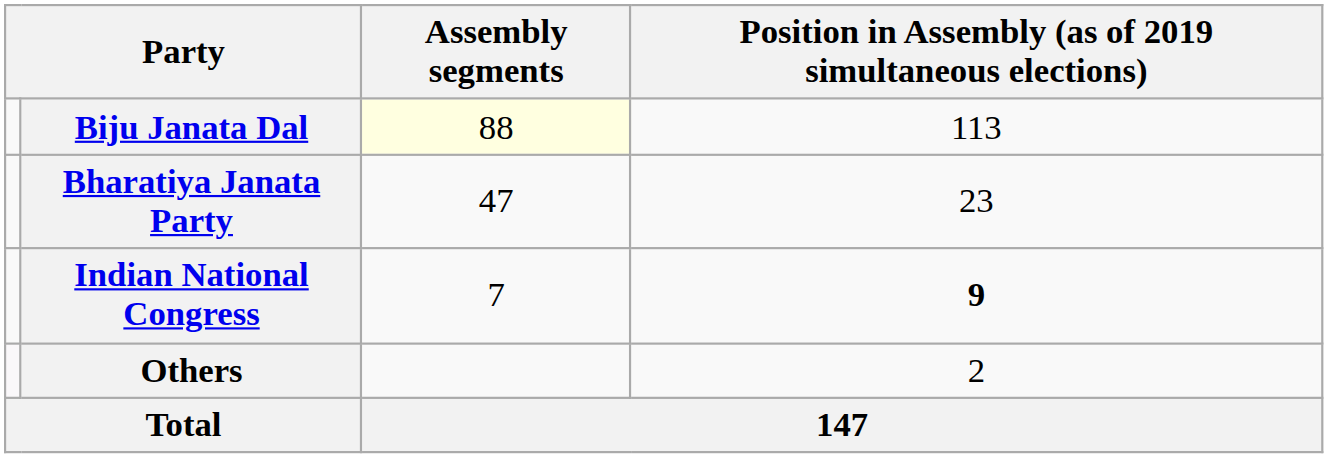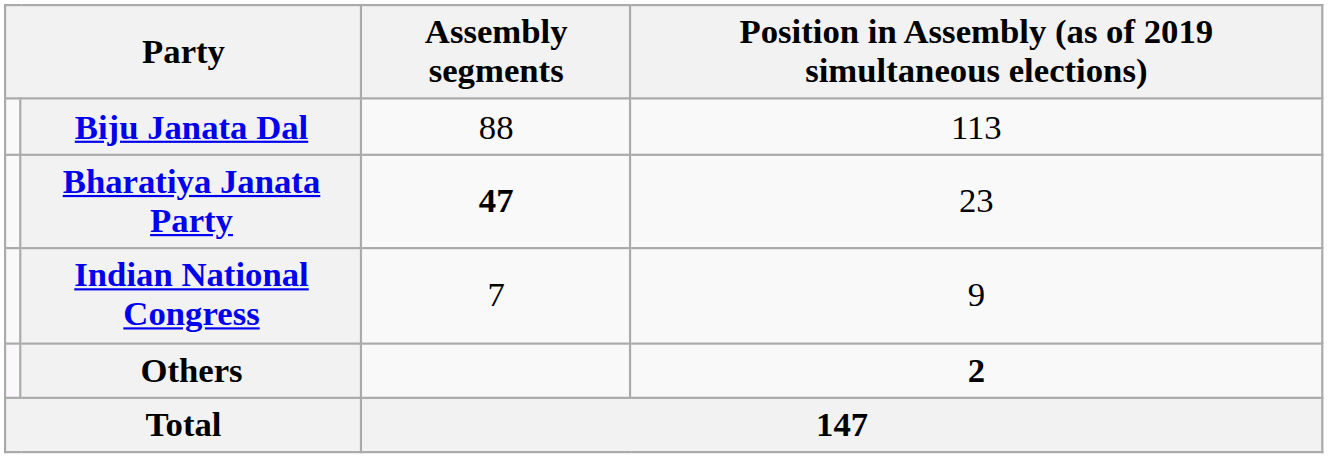(496, 126) lightyellow background -> (496, 126) no background
(496, 200) normal -> (496, 200) bold
(976, 294) bold -> (976, 294) normal
(976, 369) normal -> (976, 369) bold
